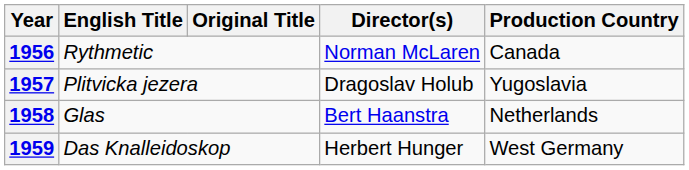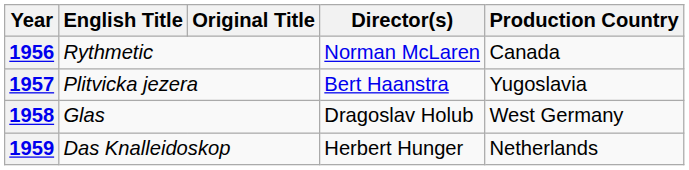(399, 84) Dragoslav Holub -> (387, 84) Bert Haanstra
(387, 116) Bert Haanstra -> (399, 116) Dragoslav Holub
(544, 116) Netherlands -> (556, 116) West Germany
(556, 148) West Germany -> (544, 148) Netherlands
